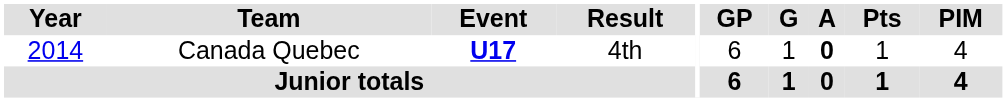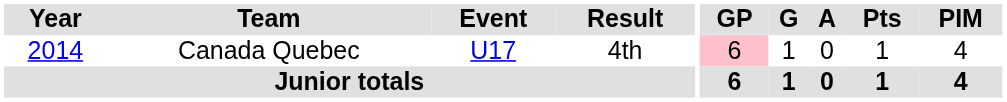(493, 50) bold -> (493, 50) normal
(735, 50) no background -> (735, 50) pink background
(827, 50) bold -> (827, 50) normal
